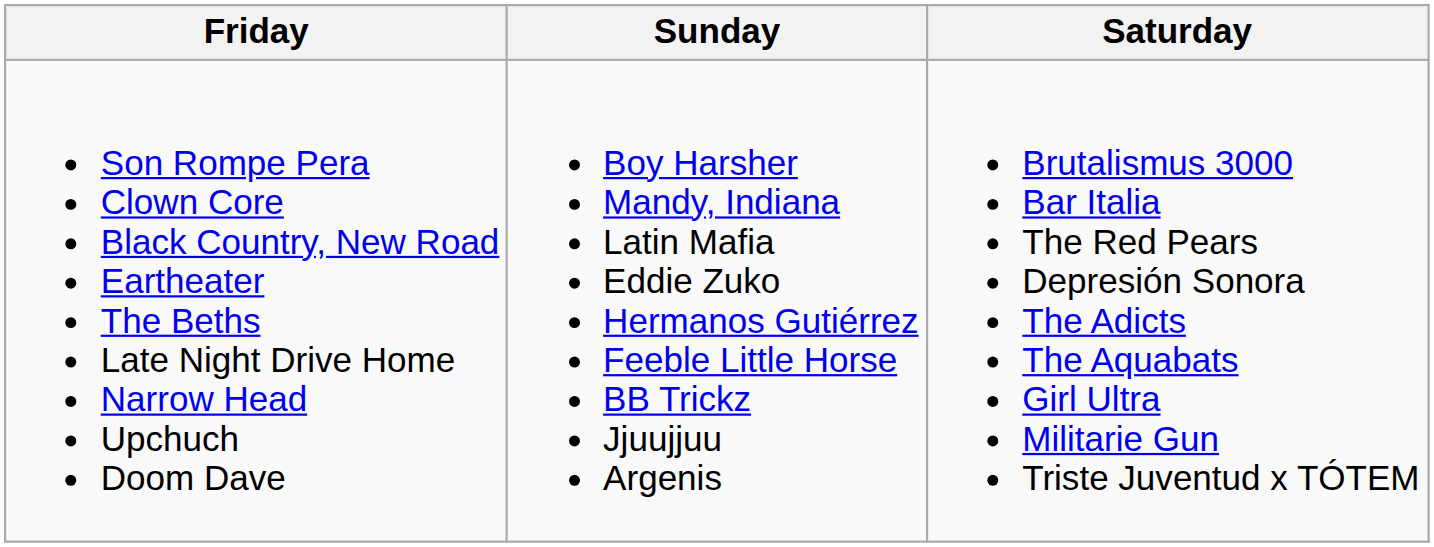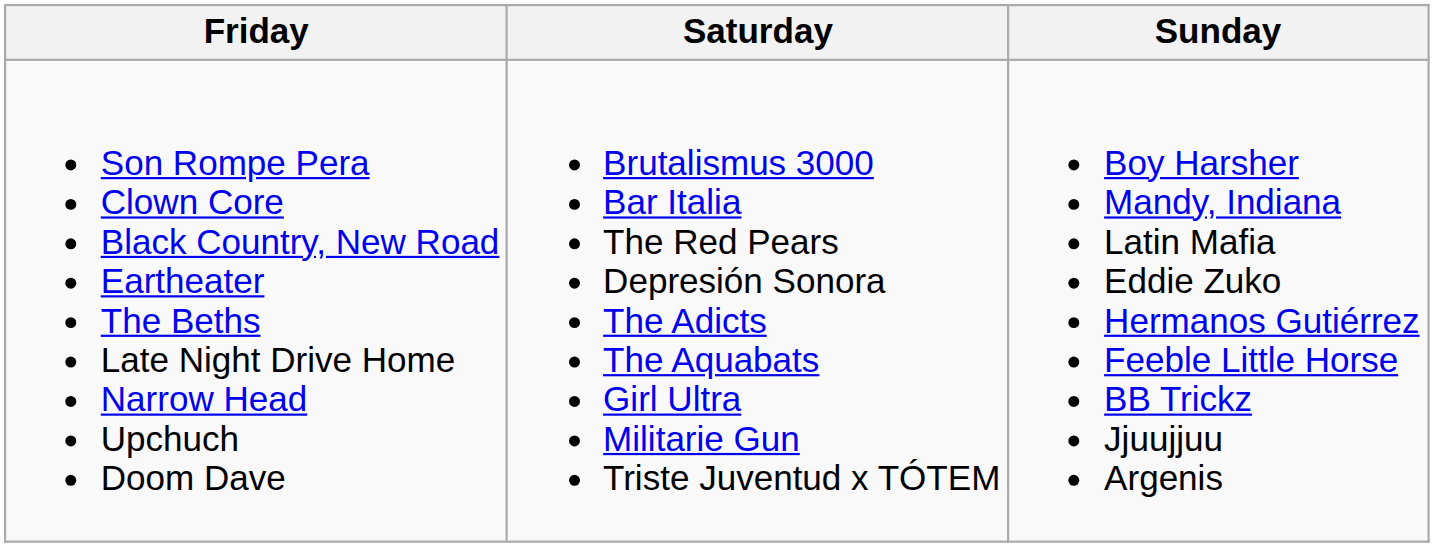columns swapped: (1177, 32) <-> (717, 32)
